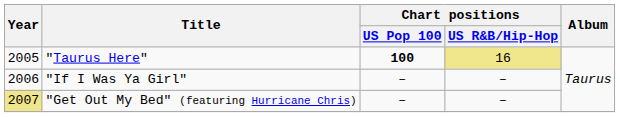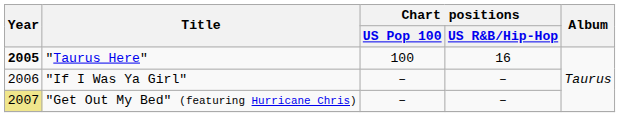(23, 58) normal -> (23, 58) bold
(402, 58) bold -> (402, 58) normal
(503, 58) khaki background -> (503, 58) no background
